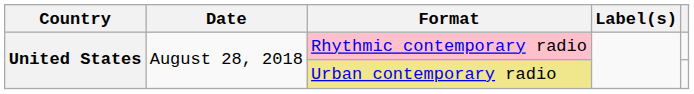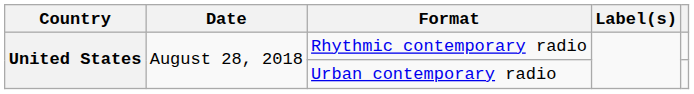(449, 46) pink background -> (449, 46) no background
(434, 74) khaki background -> (434, 74) no background
